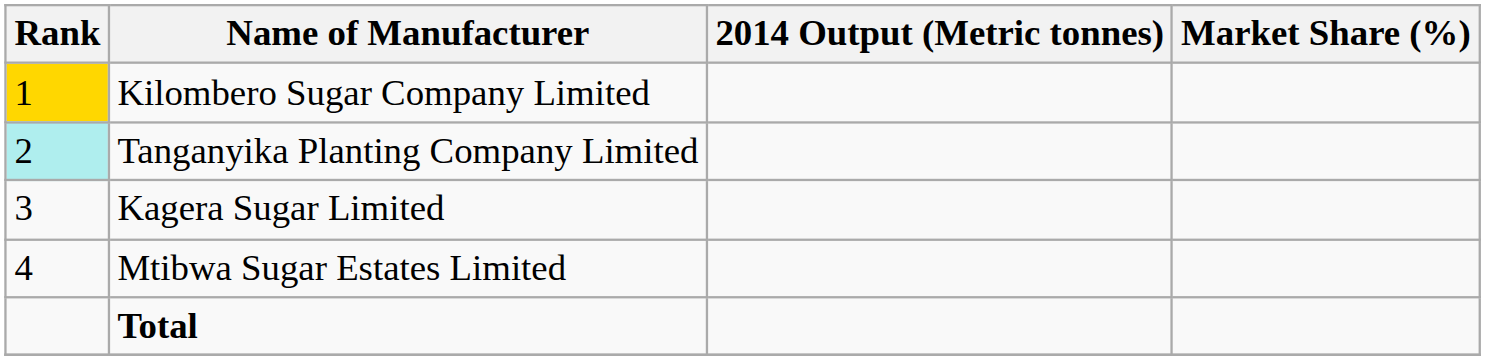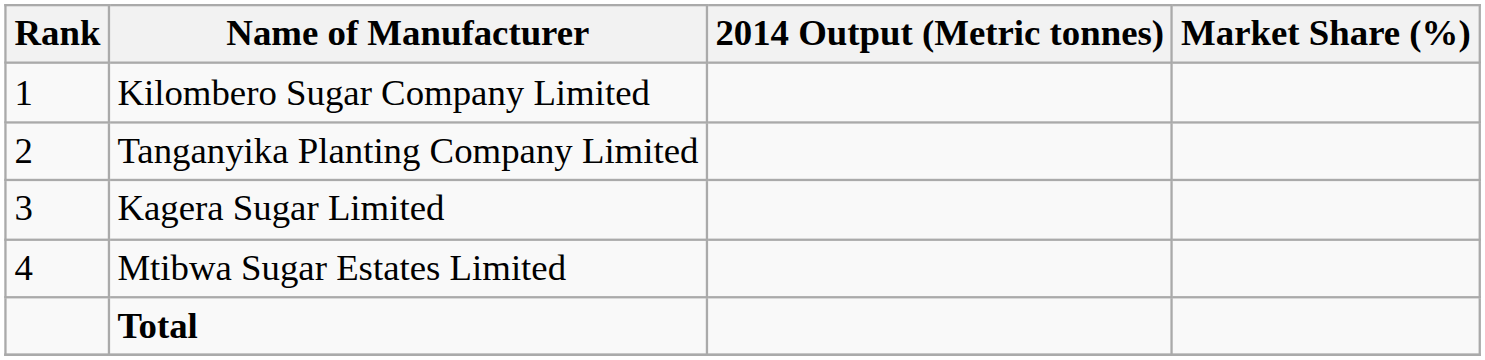(24, 92) gold background -> (24, 92) no background
(24, 150) paleturquoise background -> (24, 150) no background
